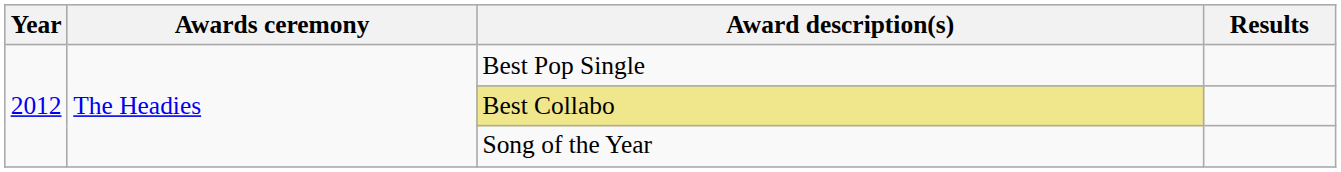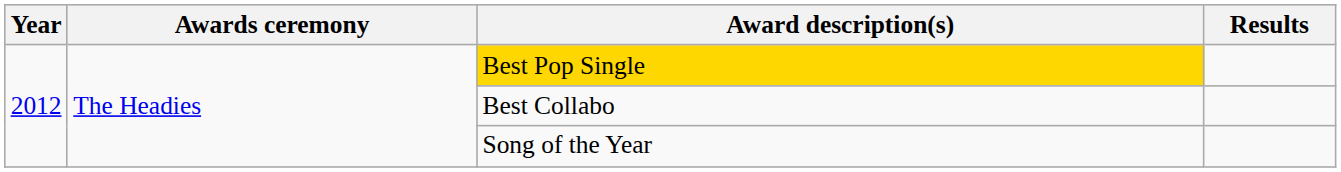(564, 65) no background -> (564, 65) gold background
(549, 105) khaki background -> (549, 105) no background
